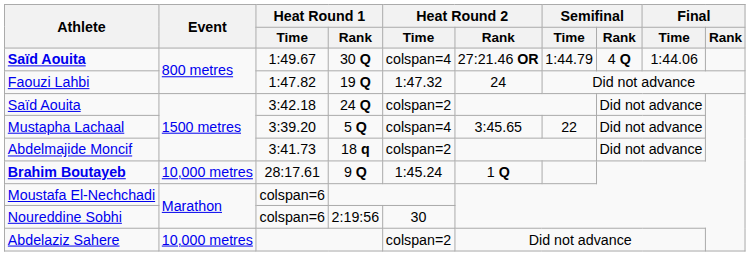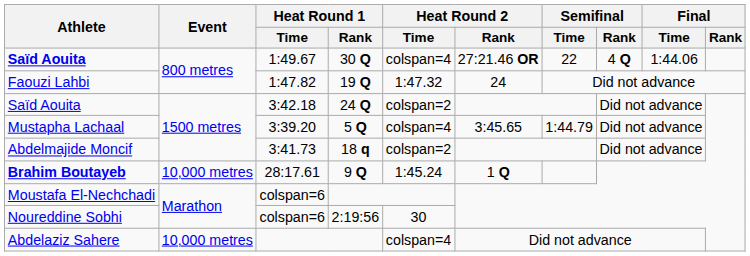(569, 60) 1:44.79 -> (569, 60) 22
(569, 127) 22 -> (569, 127) 1:44.79
(419, 240) colspan=2 -> (419, 240) colspan=4
